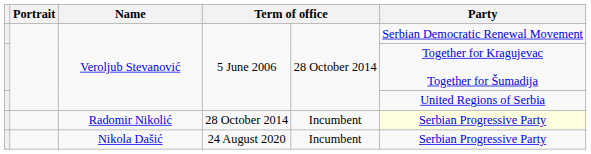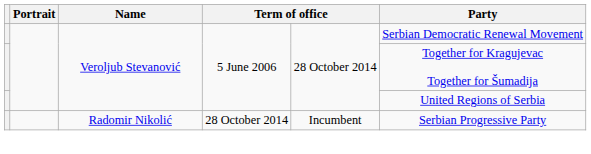(483, 120) lightyellow background -> (483, 120) no background
- row: (130, 139)
